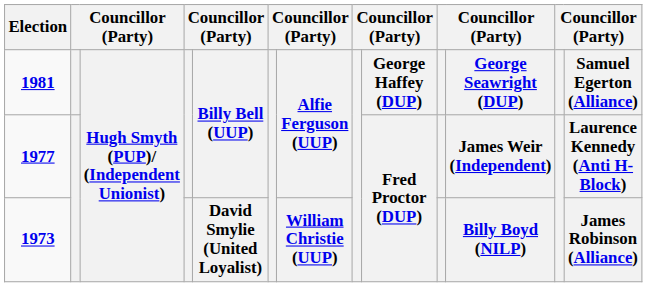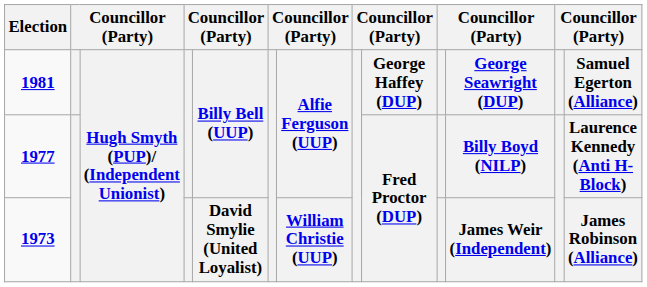(500, 156) James Weir (Independent) -> (500, 156) Billy Boyd (NILP)
(500, 239) Billy Boyd (NILP) -> (500, 239) James Weir (Independent)
